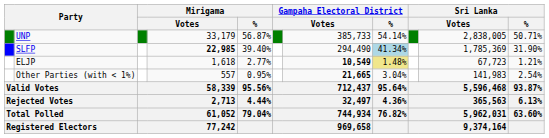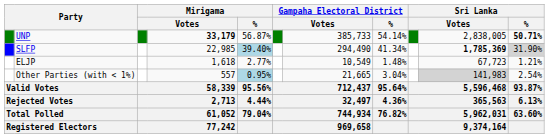(221, 37) normal -> (221, 37) bold
(528, 37) normal -> (528, 37) bold
(221, 50) bold -> (221, 50) normal
(257, 50) no background -> (257, 50) lightblue background
(392, 50) lightblue background -> (392, 50) no background
(485, 50) normal -> (485, 50) bold
(528, 50) no background -> (528, 50) lightgrey background
(356, 62) bold -> (356, 62) normal
(395, 62) khaki background -> (395, 62) no background
(259, 75) no background -> (259, 75) lightblue background
(356, 75) bold -> (356, 75) normal
(490, 75) no background -> (490, 75) lightgrey background
